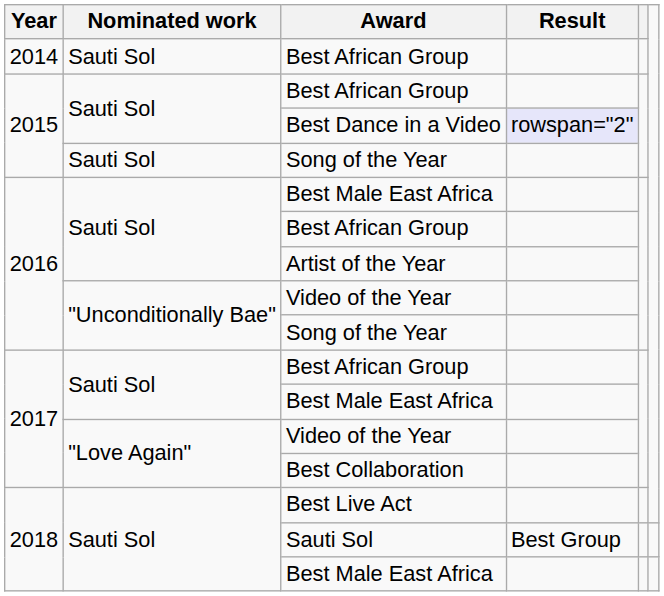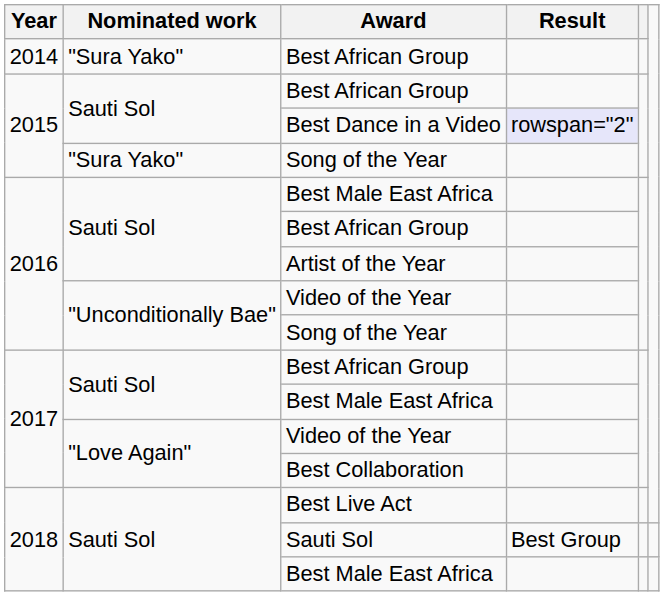(112, 56) Sauti Sol -> (126, 56) "Sura Yako"
(112, 159) Sauti Sol -> (126, 159) "Sura Yako"
